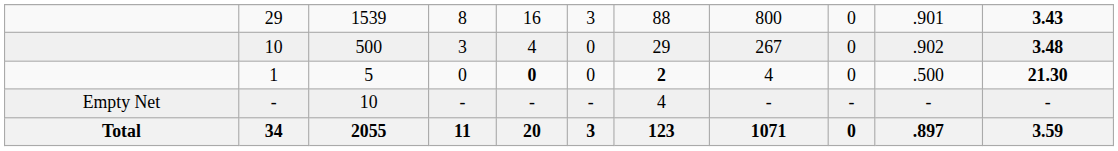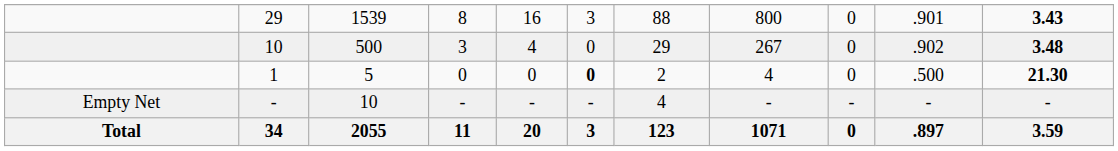(532, 74) bold -> (532, 74) normal
(591, 74) normal -> (591, 74) bold
(661, 74) bold -> (661, 74) normal
